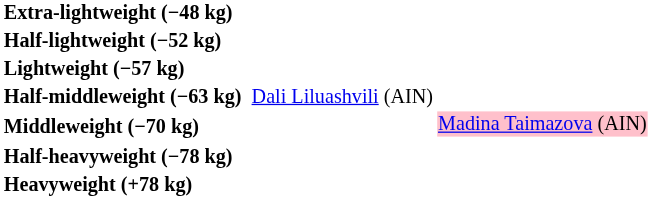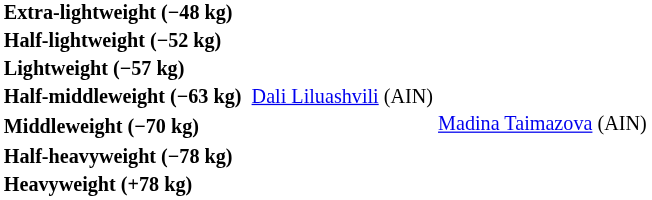(542, 123) pink background -> (542, 123) no background
